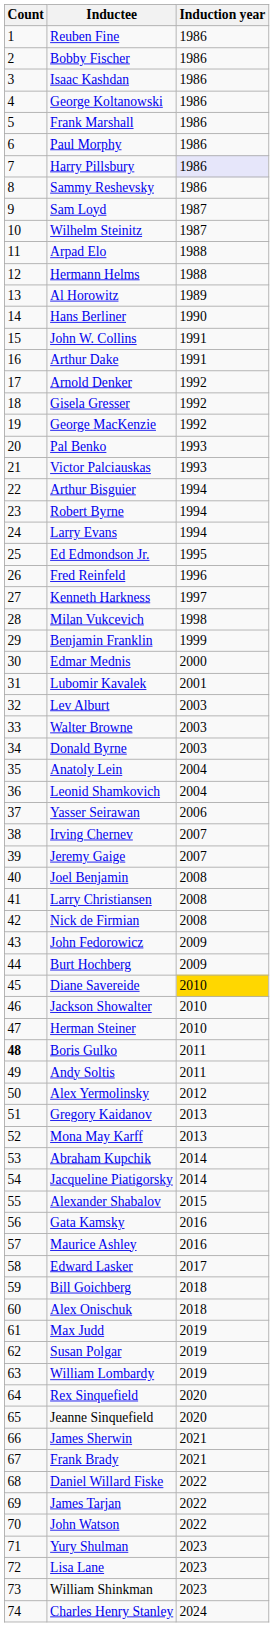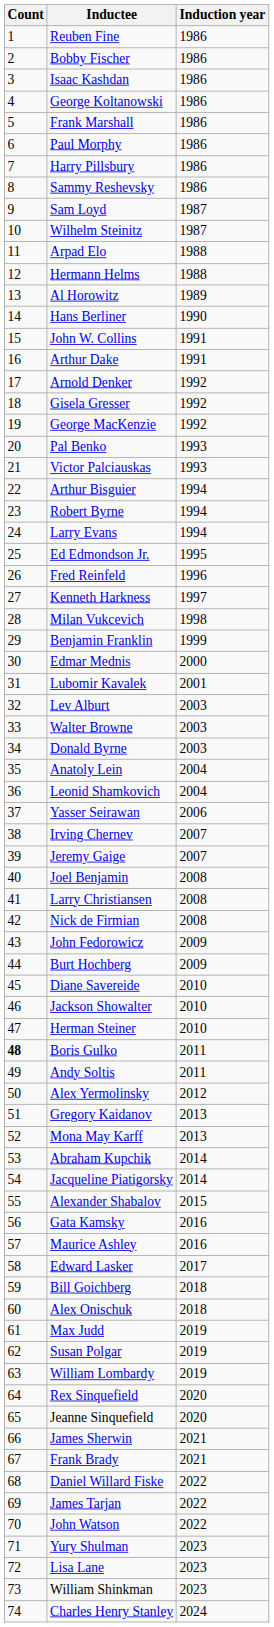(193, 166) lavender background -> (193, 166) no background
(193, 985) gold background -> (193, 985) no background
